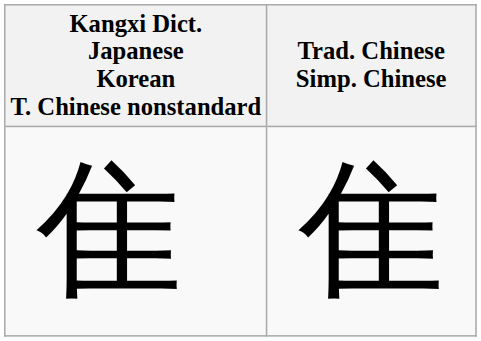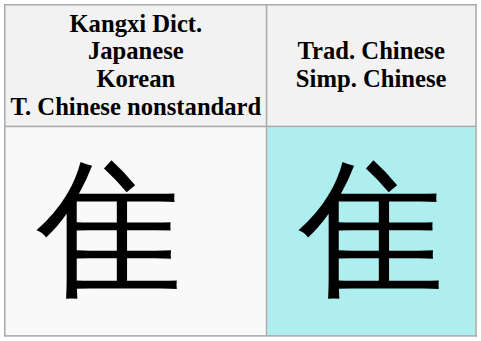(371, 230) no background -> (371, 230) paleturquoise background
